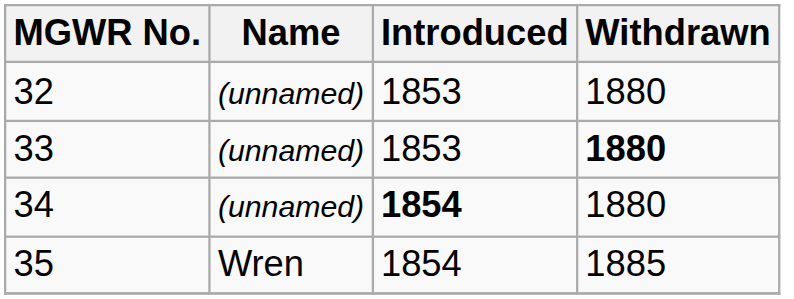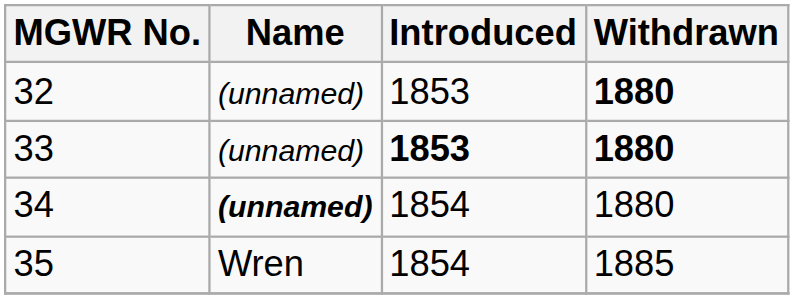(626, 90) normal -> (634, 90) bold
(421, 148) normal -> (430, 148) bold
(291, 208) normal -> (295, 206) bold
(421, 206) bold -> (430, 206) normal
